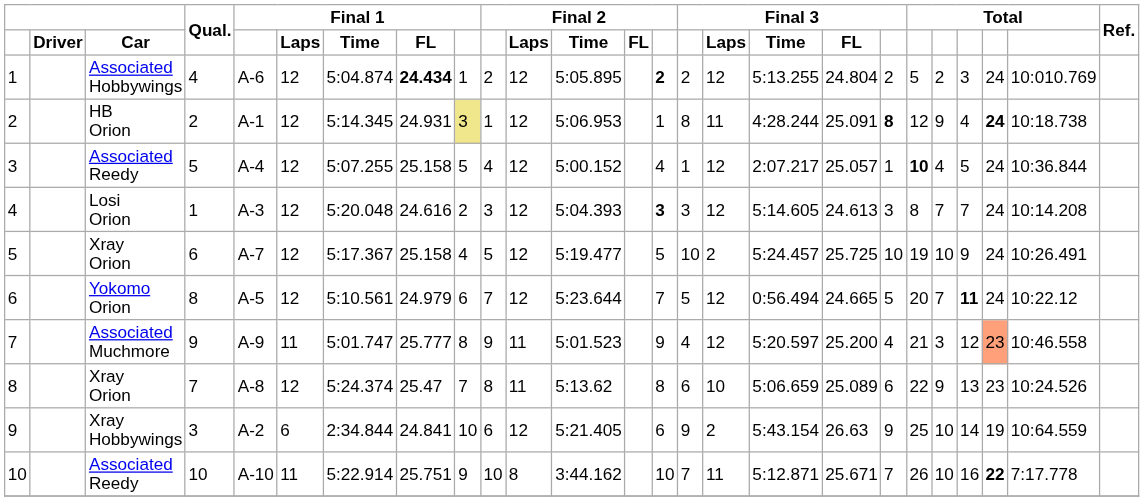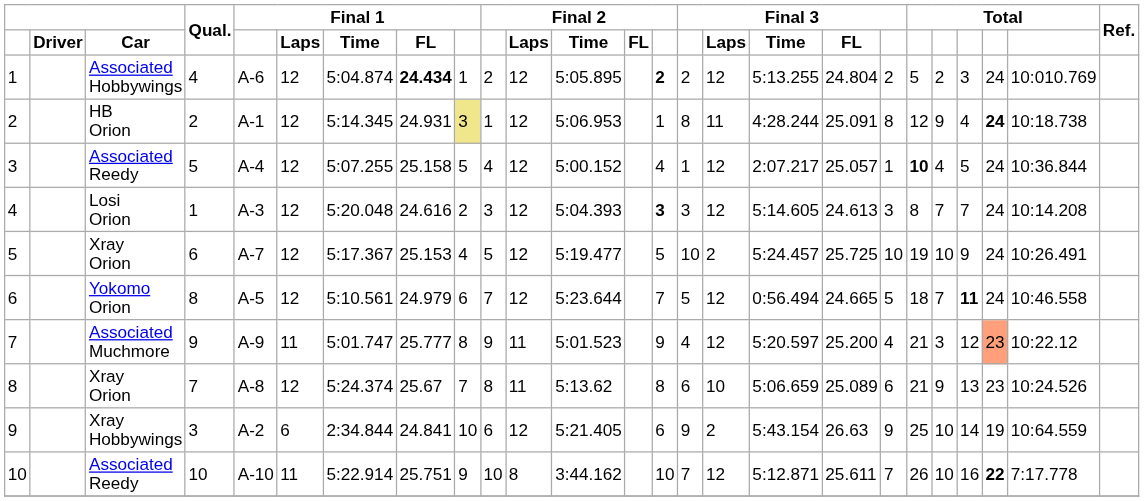(889, 121) bold -> (889, 121) normal
(426, 253) 25.158 -> (426, 253) 25.153
(919, 298) 20 -> (919, 298) 18
(1044, 298) 10:22.12 -> (1049, 298) 10:46.558
(1049, 342) 10:46.558 -> (1044, 342) 10:22.12
(421, 386) 25.47 -> (421, 386) 25.67
(919, 386) 22 -> (919, 386) 21
(715, 474) 11 -> (716, 474) 12
(852, 474) 25.671 -> (851, 474) 25.611
